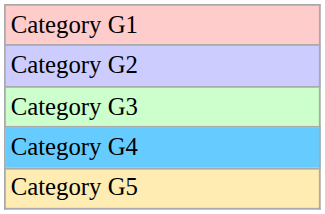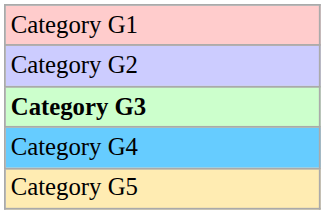(74, 106) normal -> (78, 106) bold
